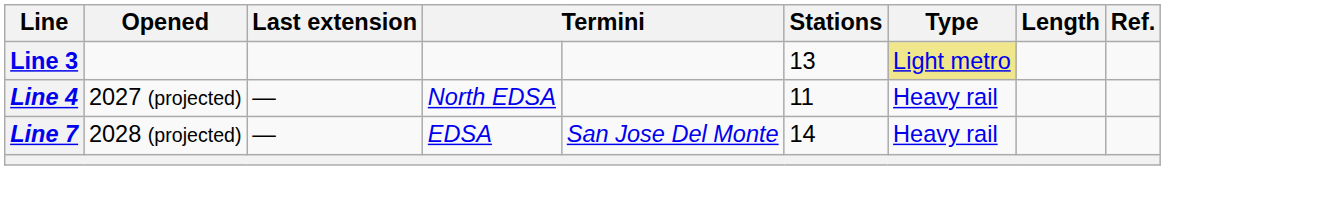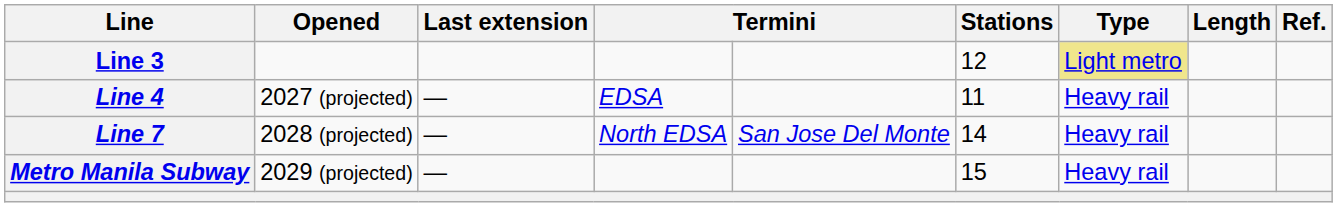(803, 60) 13 -> (974, 60) 12
(492, 97) North EDSA -> (631, 97) EDSA
(460, 135) EDSA -> (663, 135) North EDSA
+ row: (130, 172)
